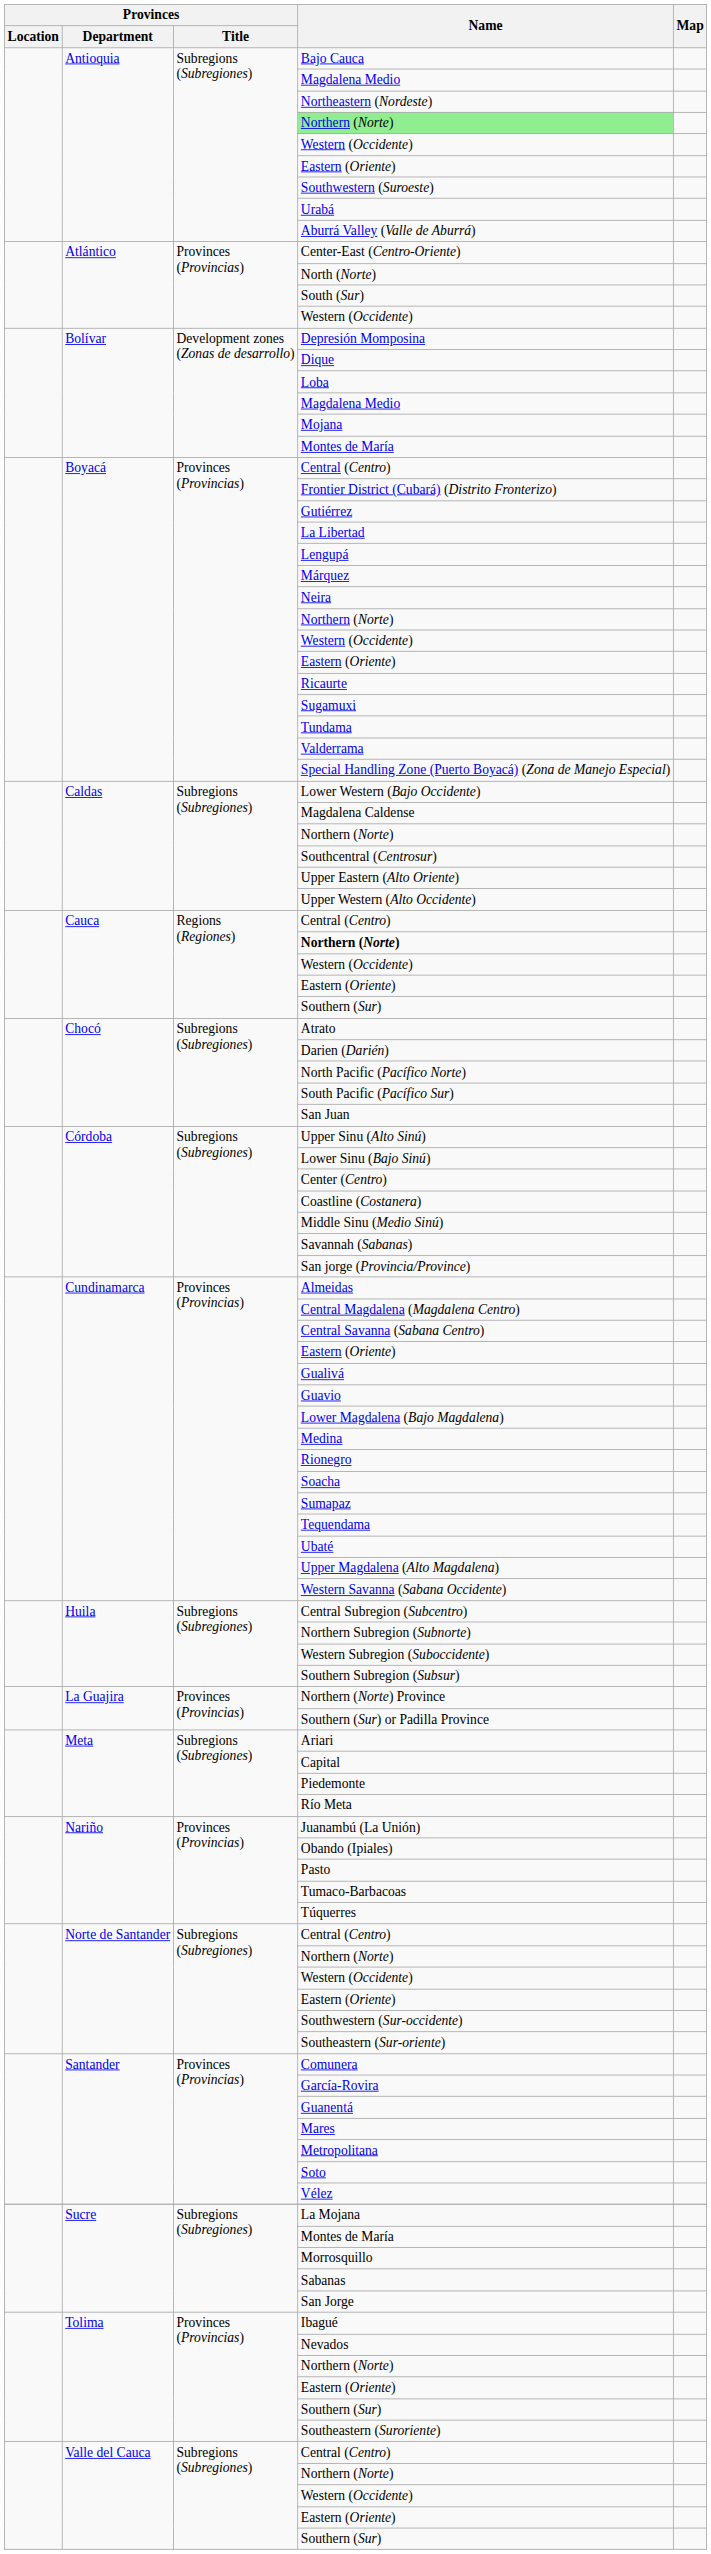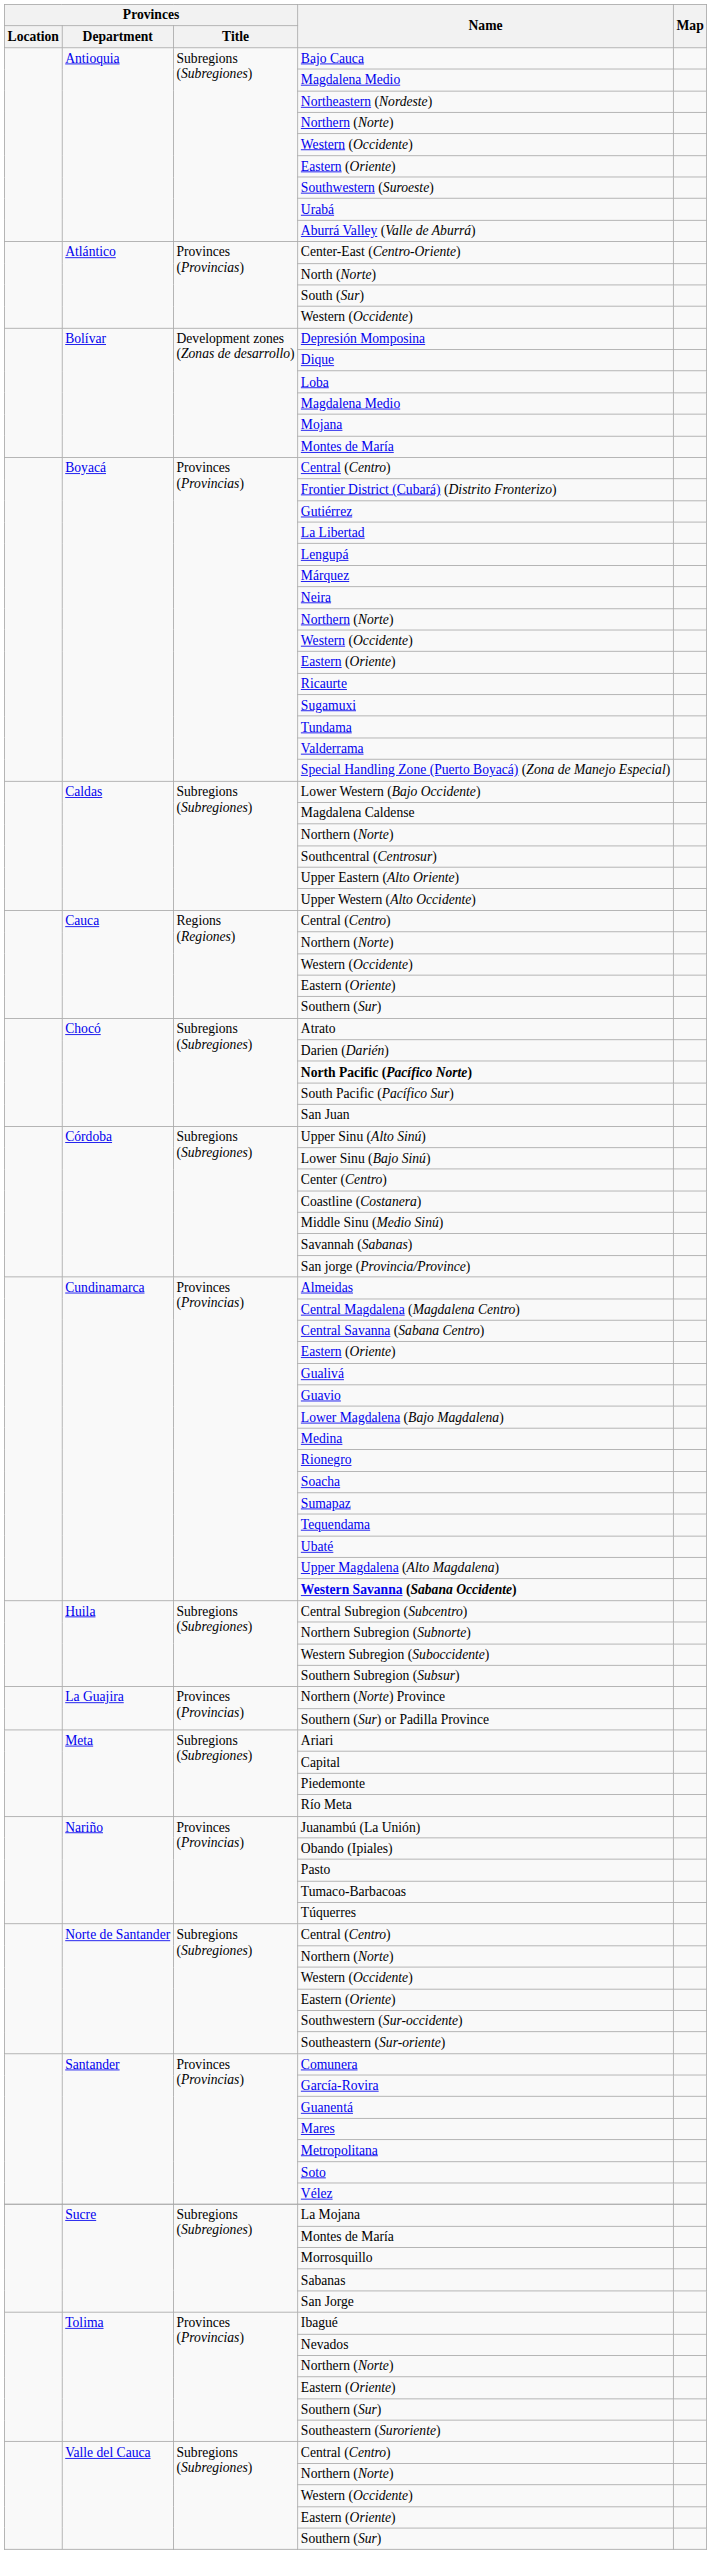(347, 123) lightgreen background -> (347, 123) no background
(350, 942) bold -> (347, 942) normal
(383, 1072) normal -> (386, 1072) bold
(404, 1589) normal -> (409, 1589) bold
